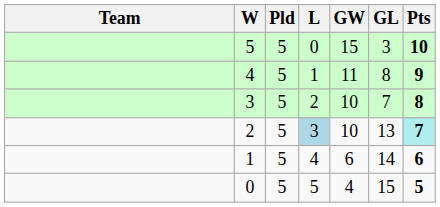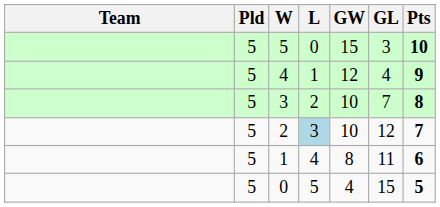columns swapped: (282, 18) <-> (250, 18)
(349, 74) 11 -> (349, 74) 12
(386, 74) 8 -> (386, 74) 4
(386, 131) 13 -> (386, 131) 12
(419, 131) paleturquoise background -> (419, 131) no background
(349, 159) 6 -> (349, 159) 8
(386, 159) 14 -> (386, 159) 11
